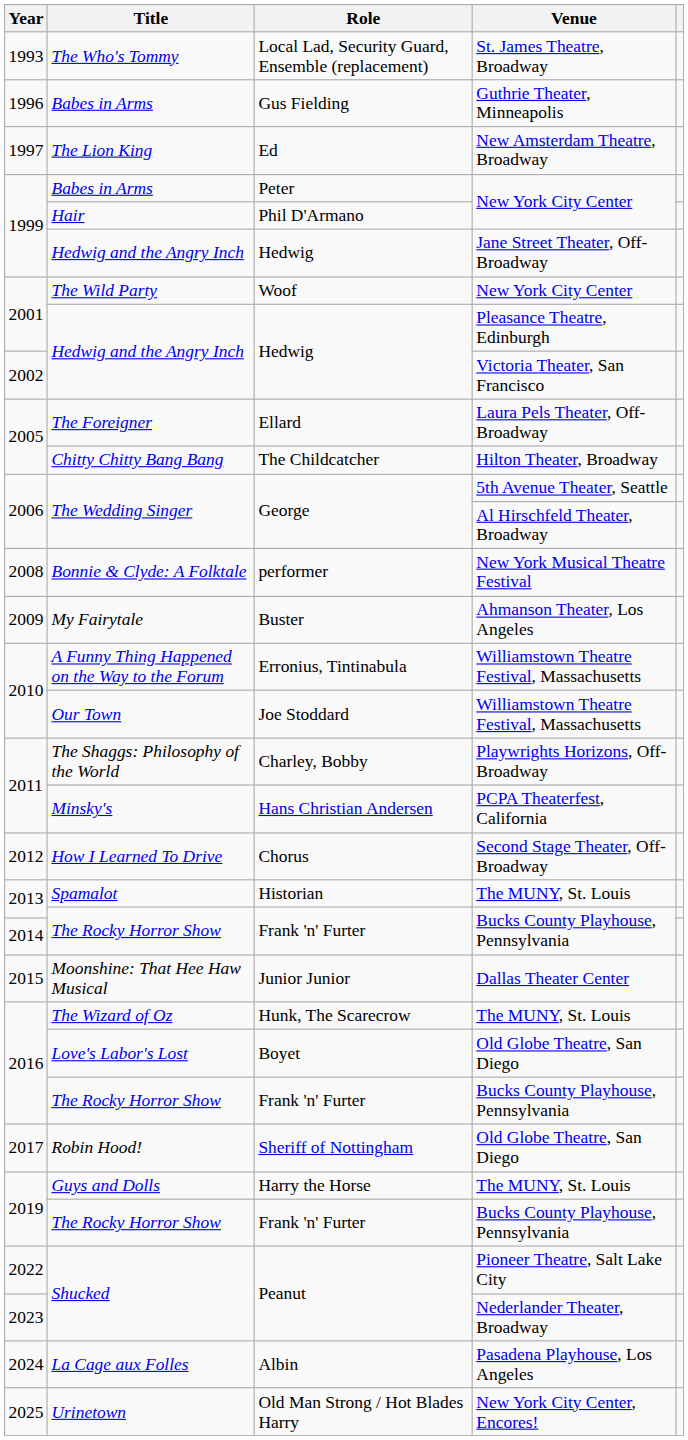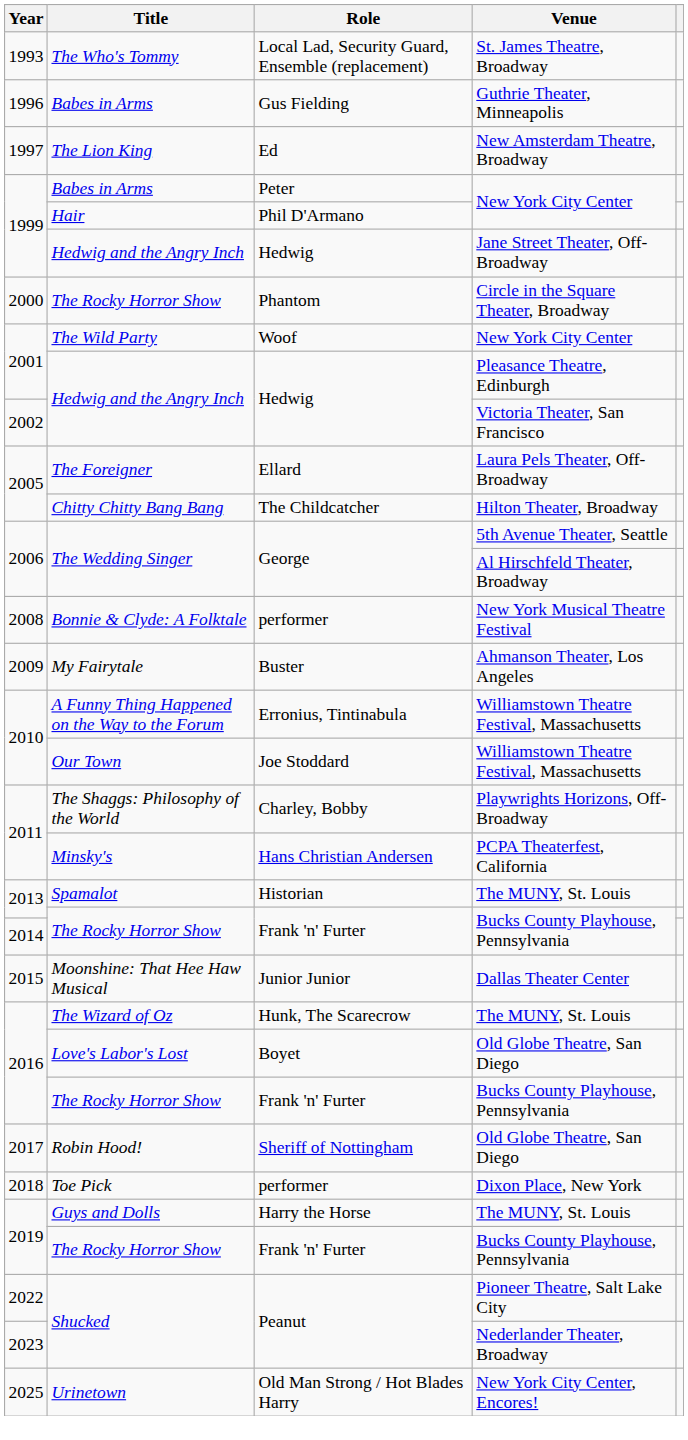+ row: (26, 300)
- row: (26, 855)
+ row: (26, 1185)
- row: (26, 1364)
